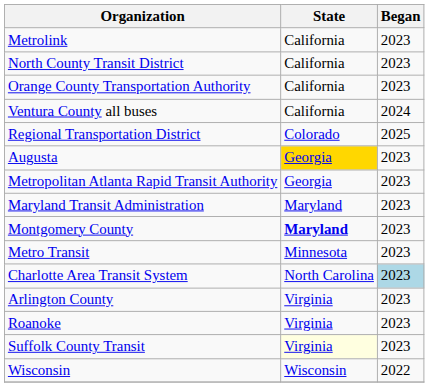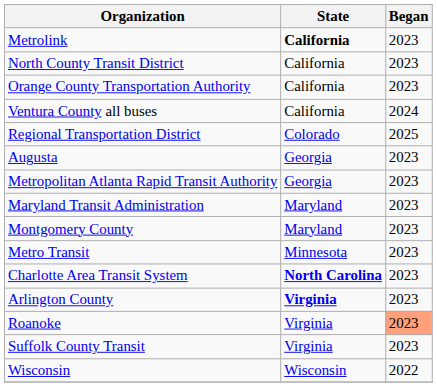(314, 39) normal -> (317, 39) bold
(308, 157) gold background -> (308, 157) no background
(316, 228) bold -> (313, 228) normal
(329, 275) normal -> (333, 275) bold
(396, 275) lightblue background -> (404, 275) no background
(308, 299) normal -> (310, 299) bold
(396, 323) no background -> (404, 323) lightsalmon background
(308, 346) lightyellow background -> (308, 346) no background
